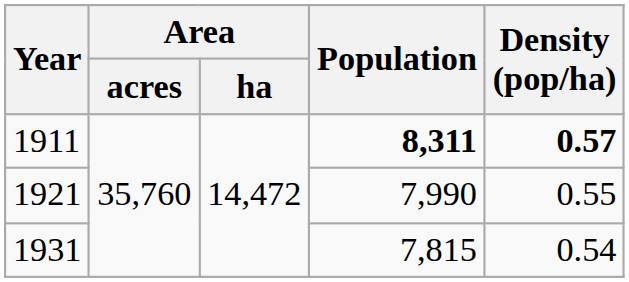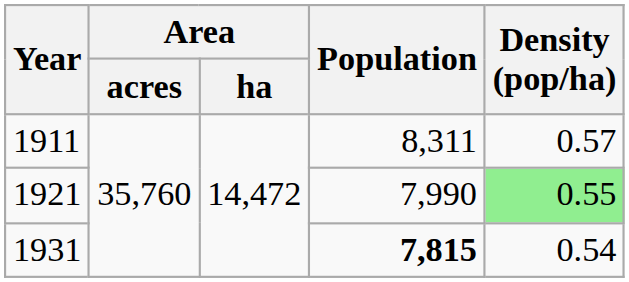(439, 140) bold -> (439, 140) normal
(586, 140) bold -> (586, 140) normal
(586, 194) no background -> (586, 194) lightgreen background
(438, 248) normal -> (438, 248) bold
